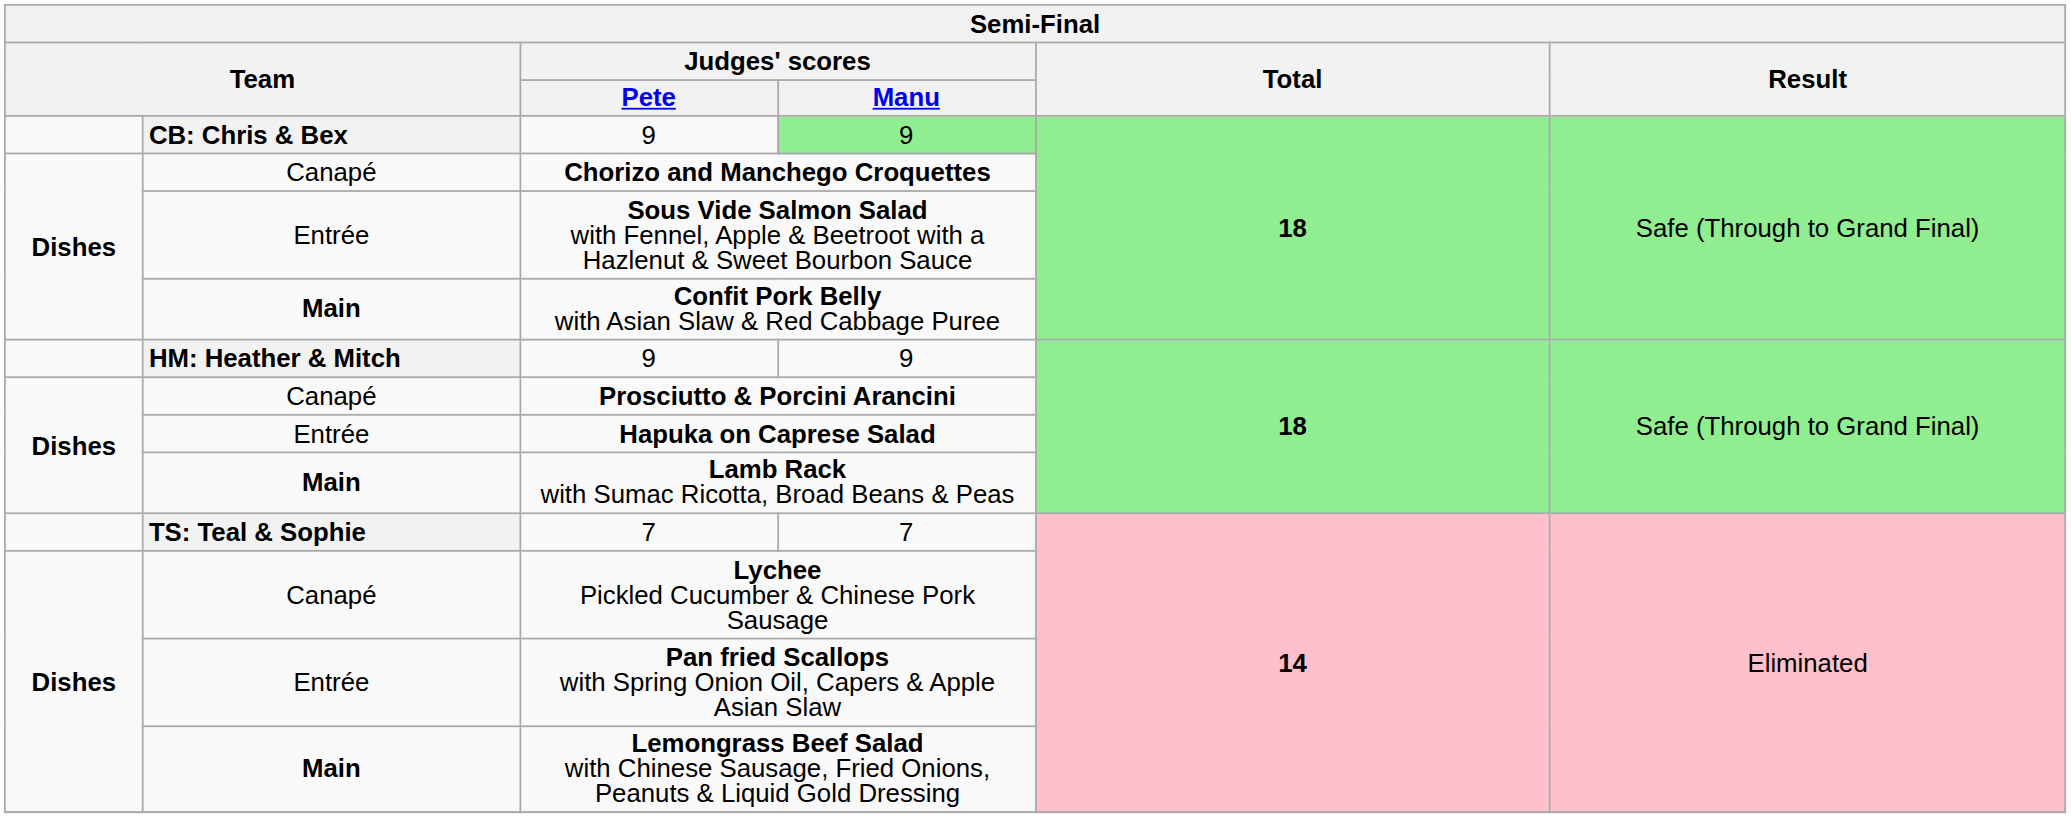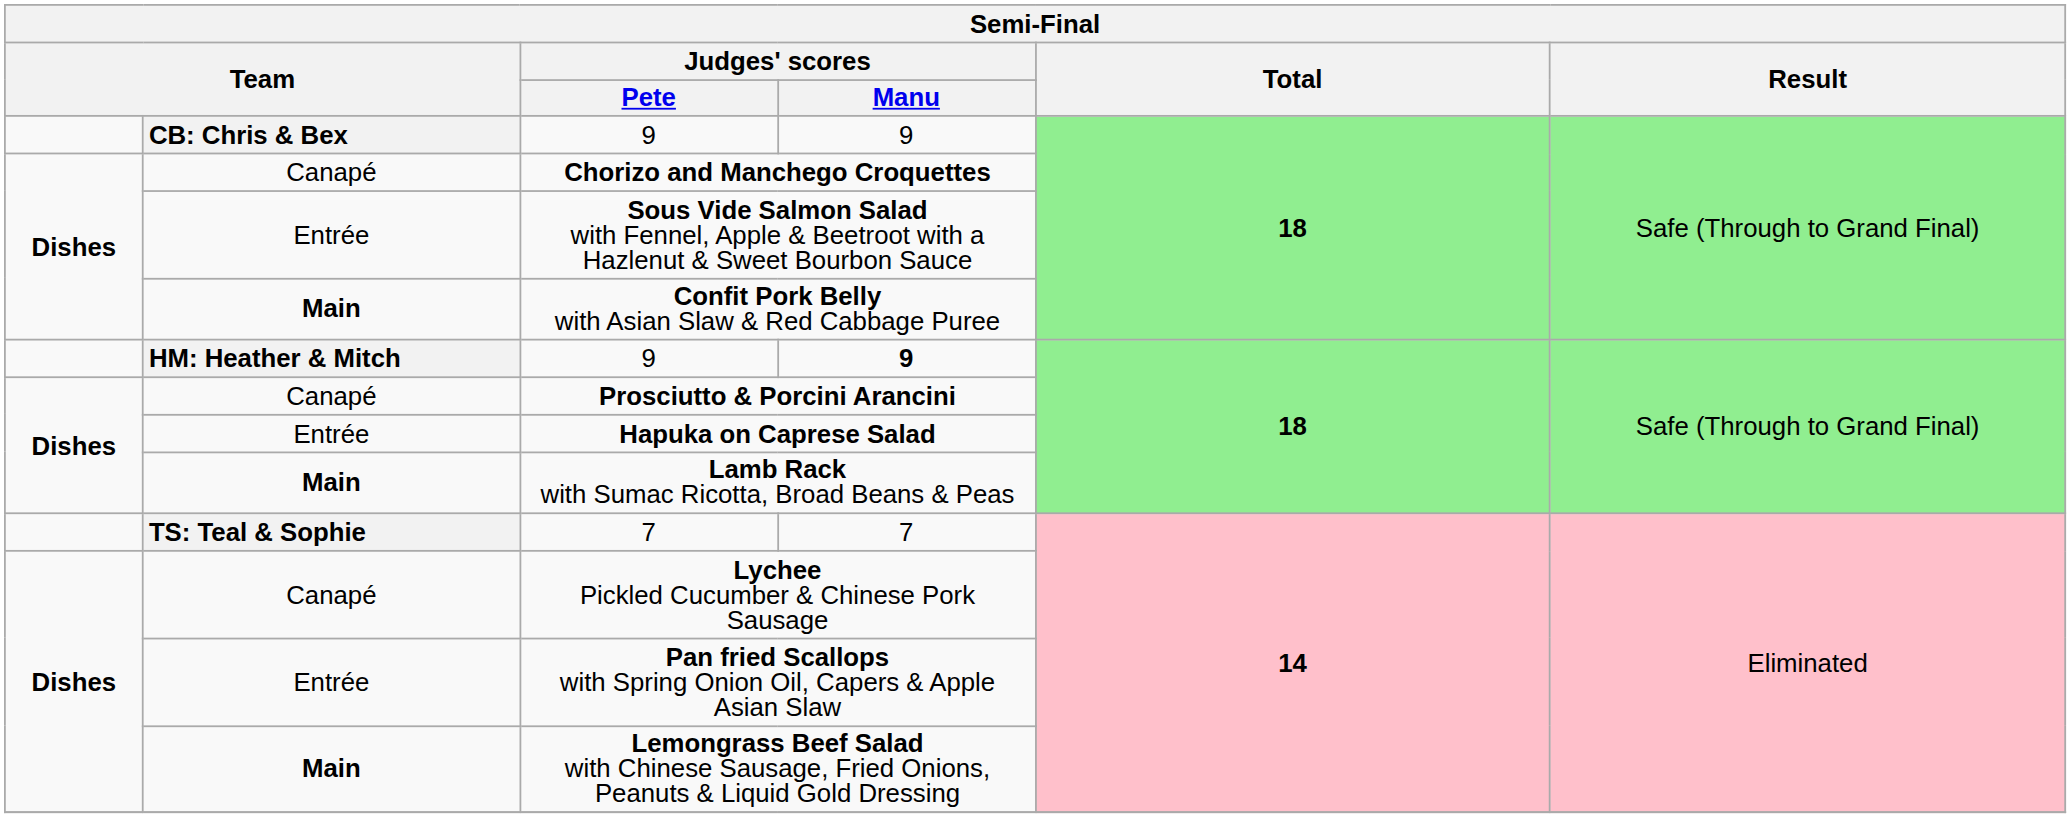(906, 135) lightgreen background -> (906, 135) no background
(906, 359) normal -> (906, 359) bold
